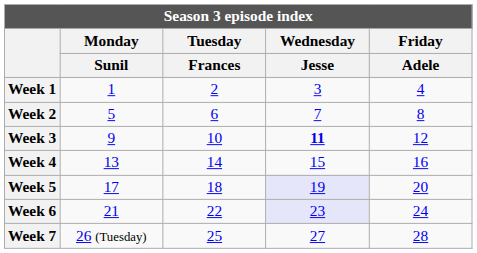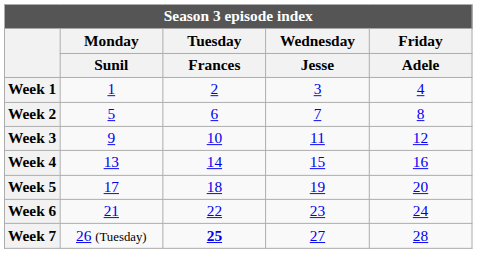(317, 138) bold -> (317, 138) normal
(317, 187) lavender background -> (317, 187) no background
(317, 211) lavender background -> (317, 211) no background
(214, 235) normal -> (214, 235) bold
